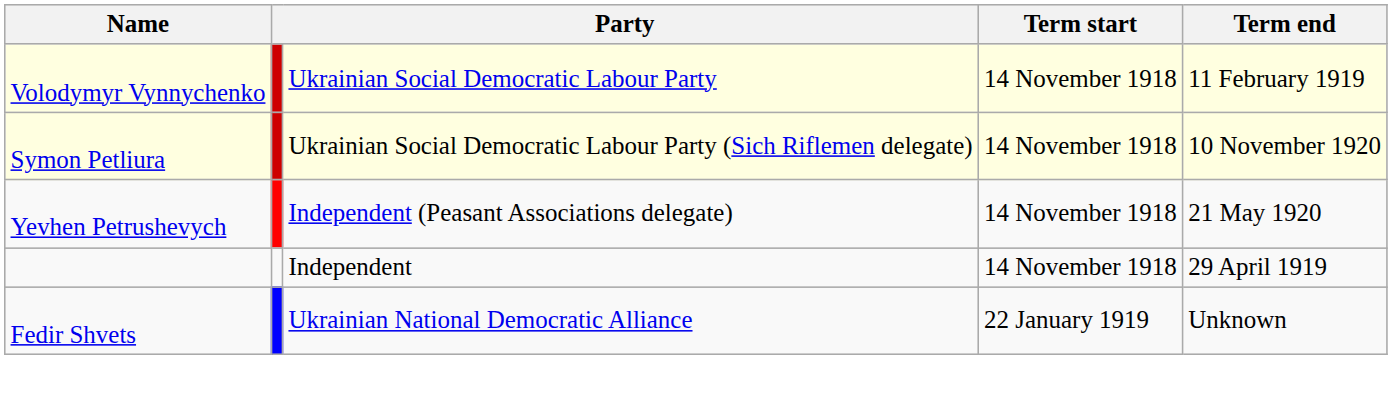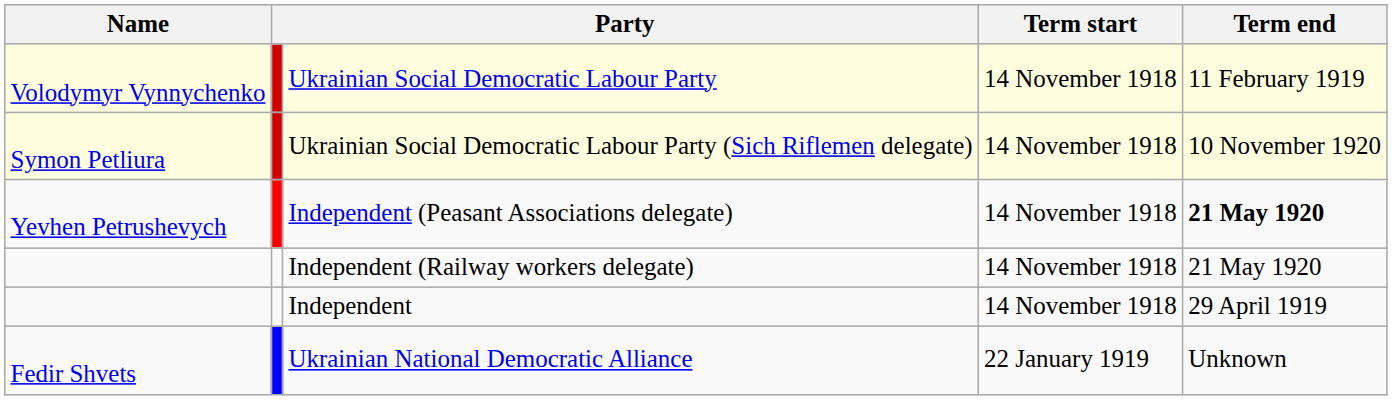(1255, 213) normal -> (1256, 213) bold
+ row: (491, 266)
